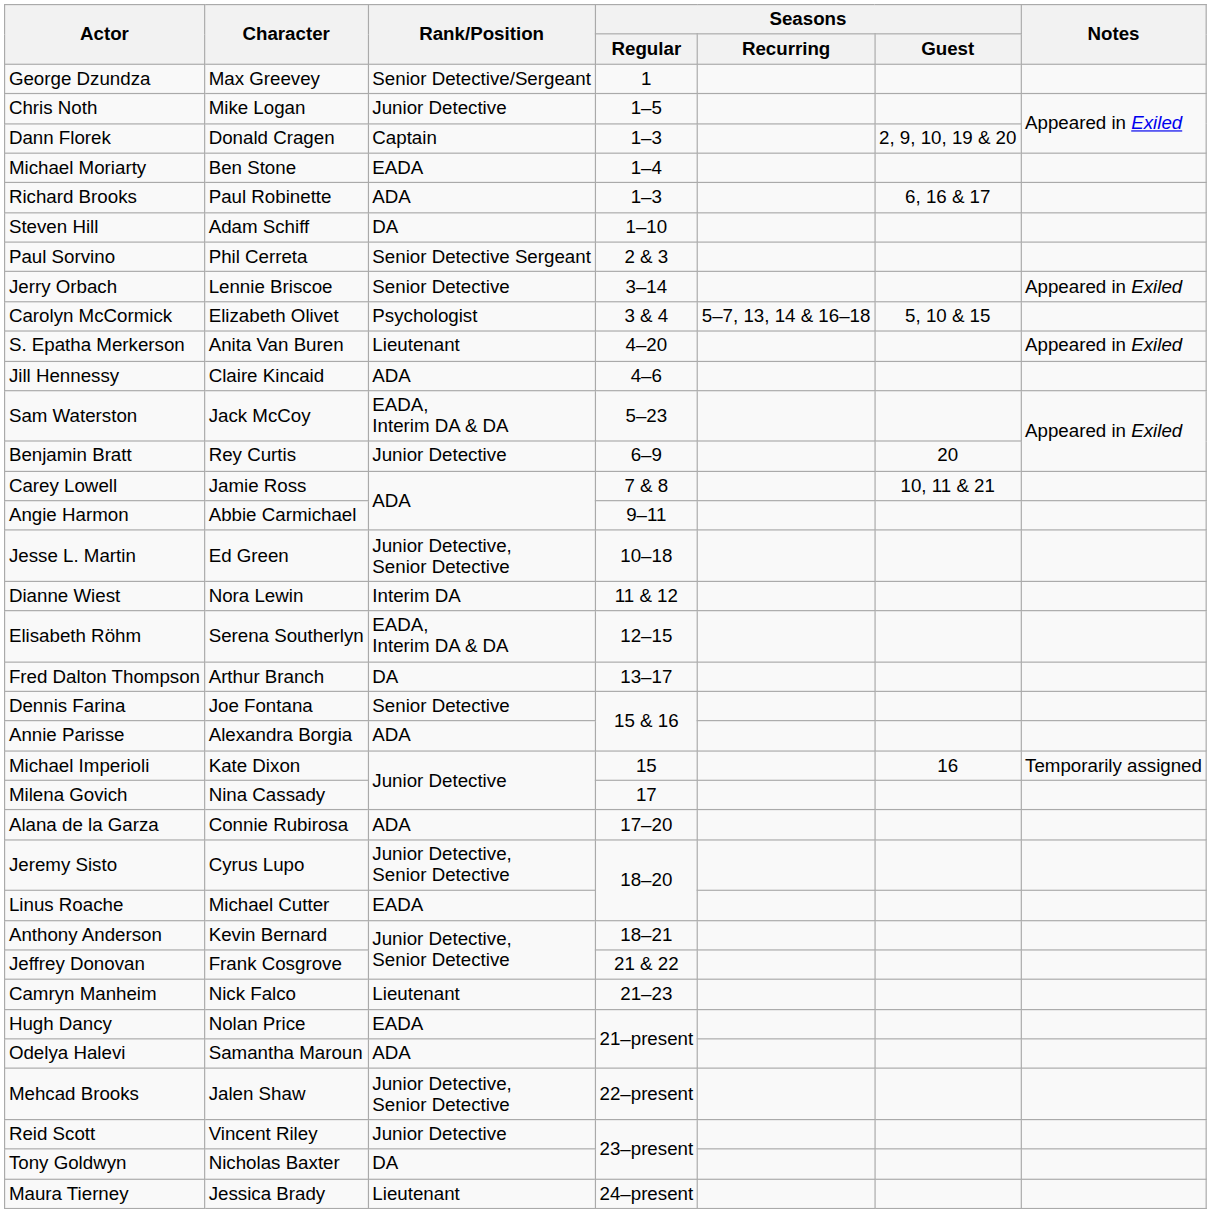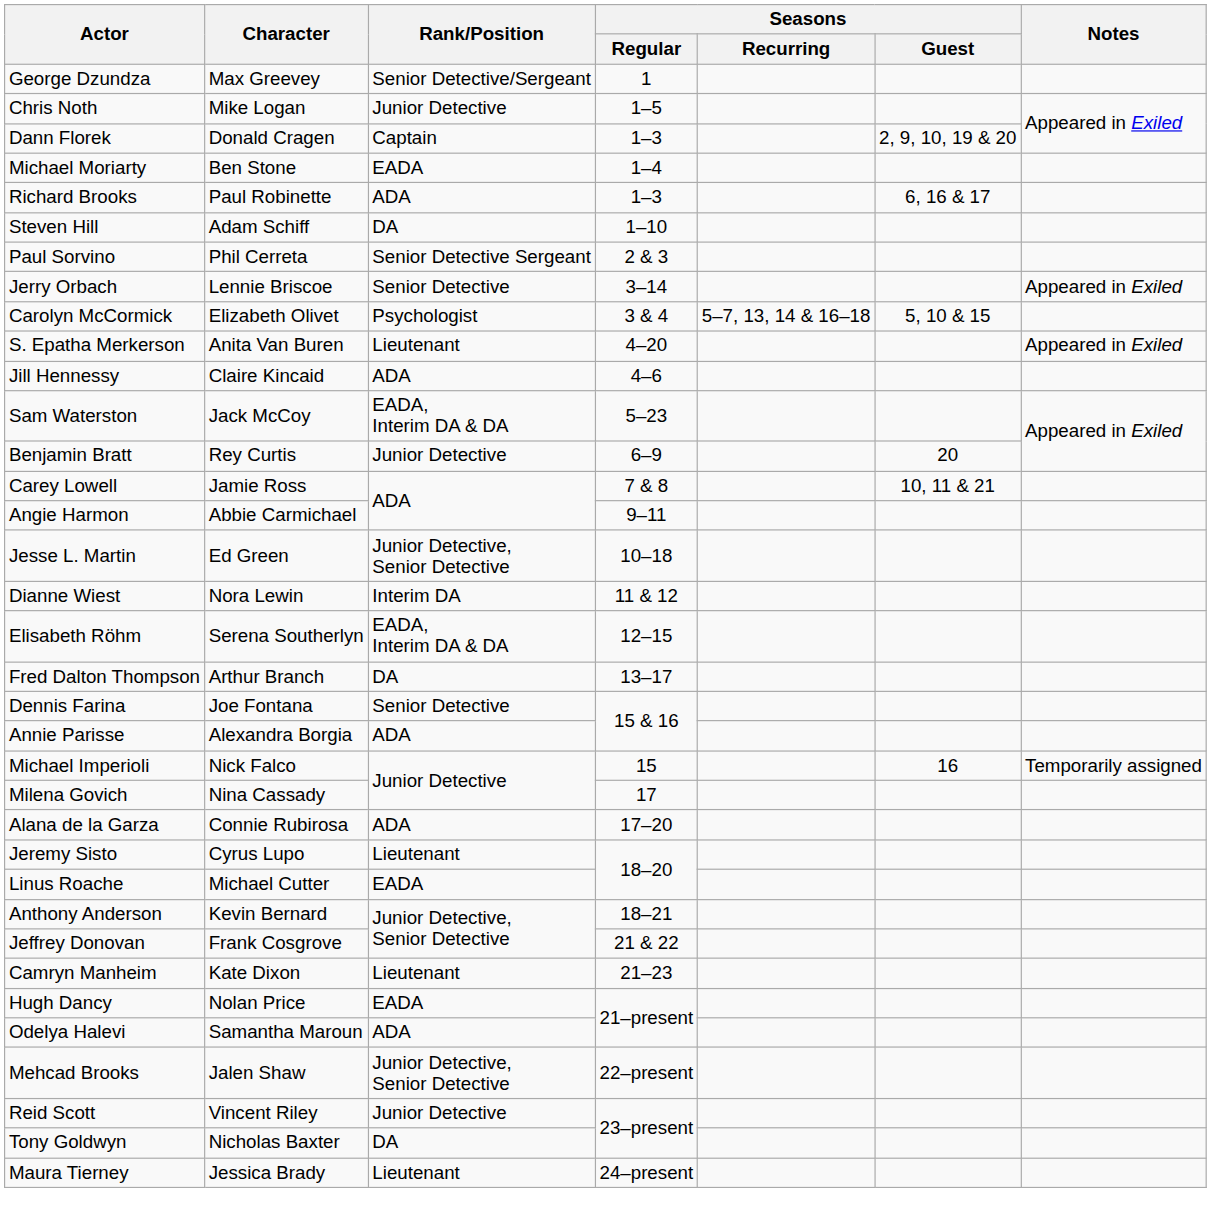(254, 765) Kate Dixon -> (252, 765) Nick Falco
(442, 864) Junior Detective, Senior Detective -> (416, 854) Lieutenant
(252, 994) Nick Falco -> (254, 973) Kate Dixon
